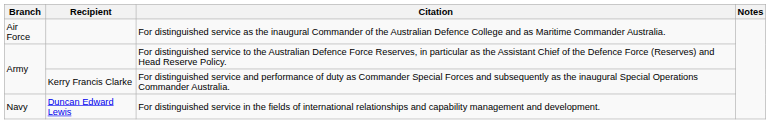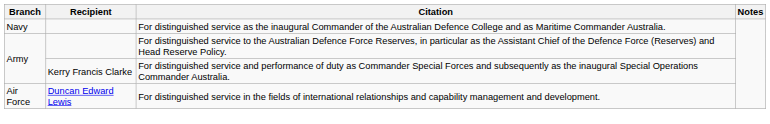(18, 32) Air Force -> (17, 27) Navy
(17, 107) Navy -> (18, 96) Air Force
